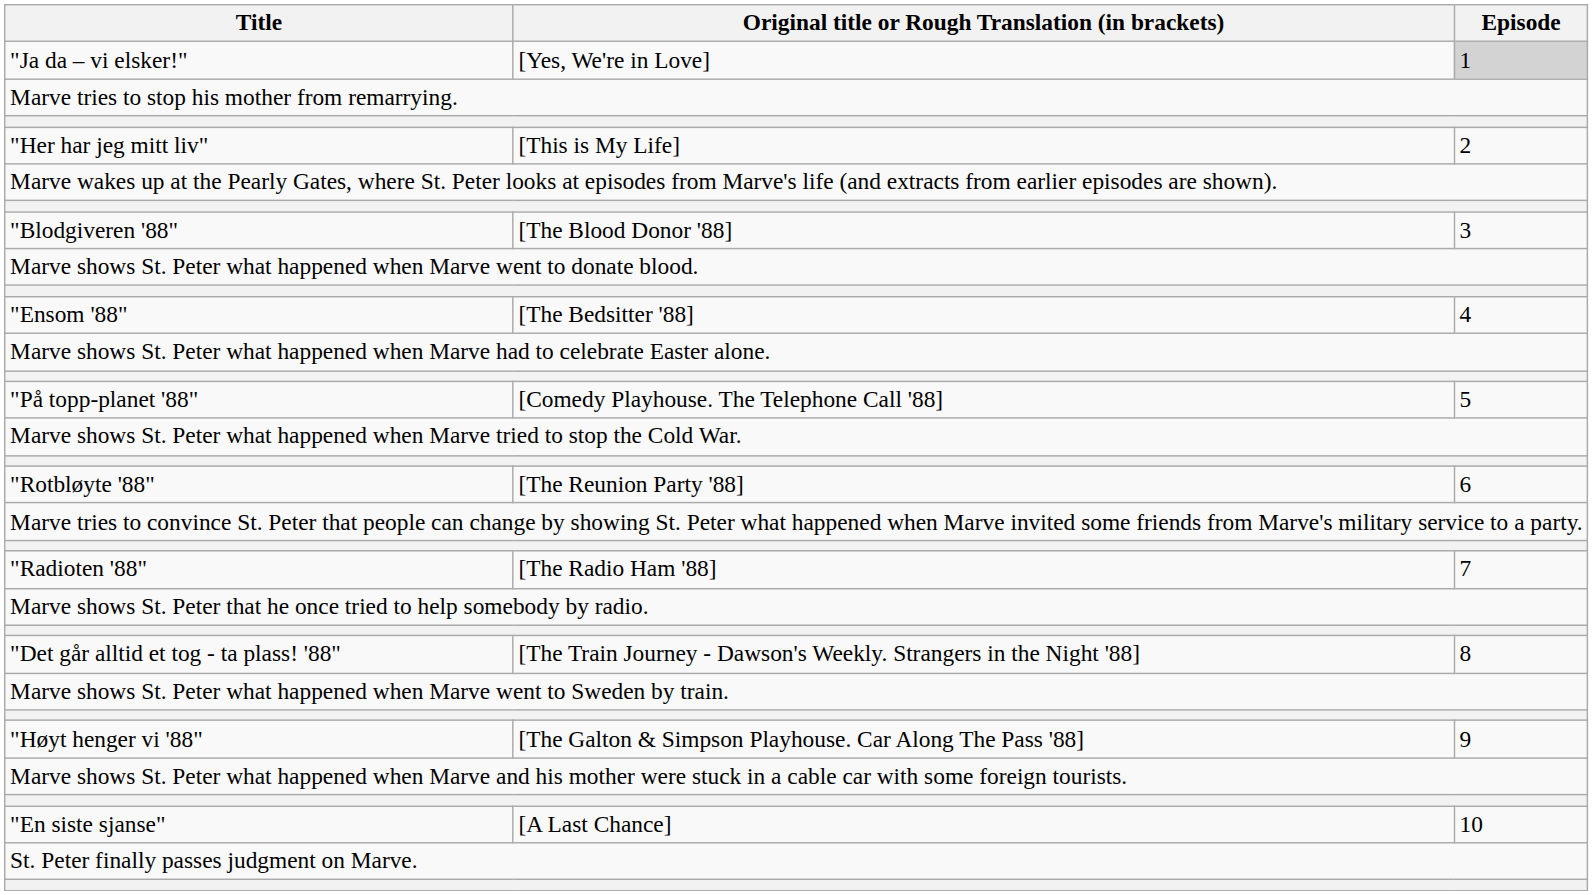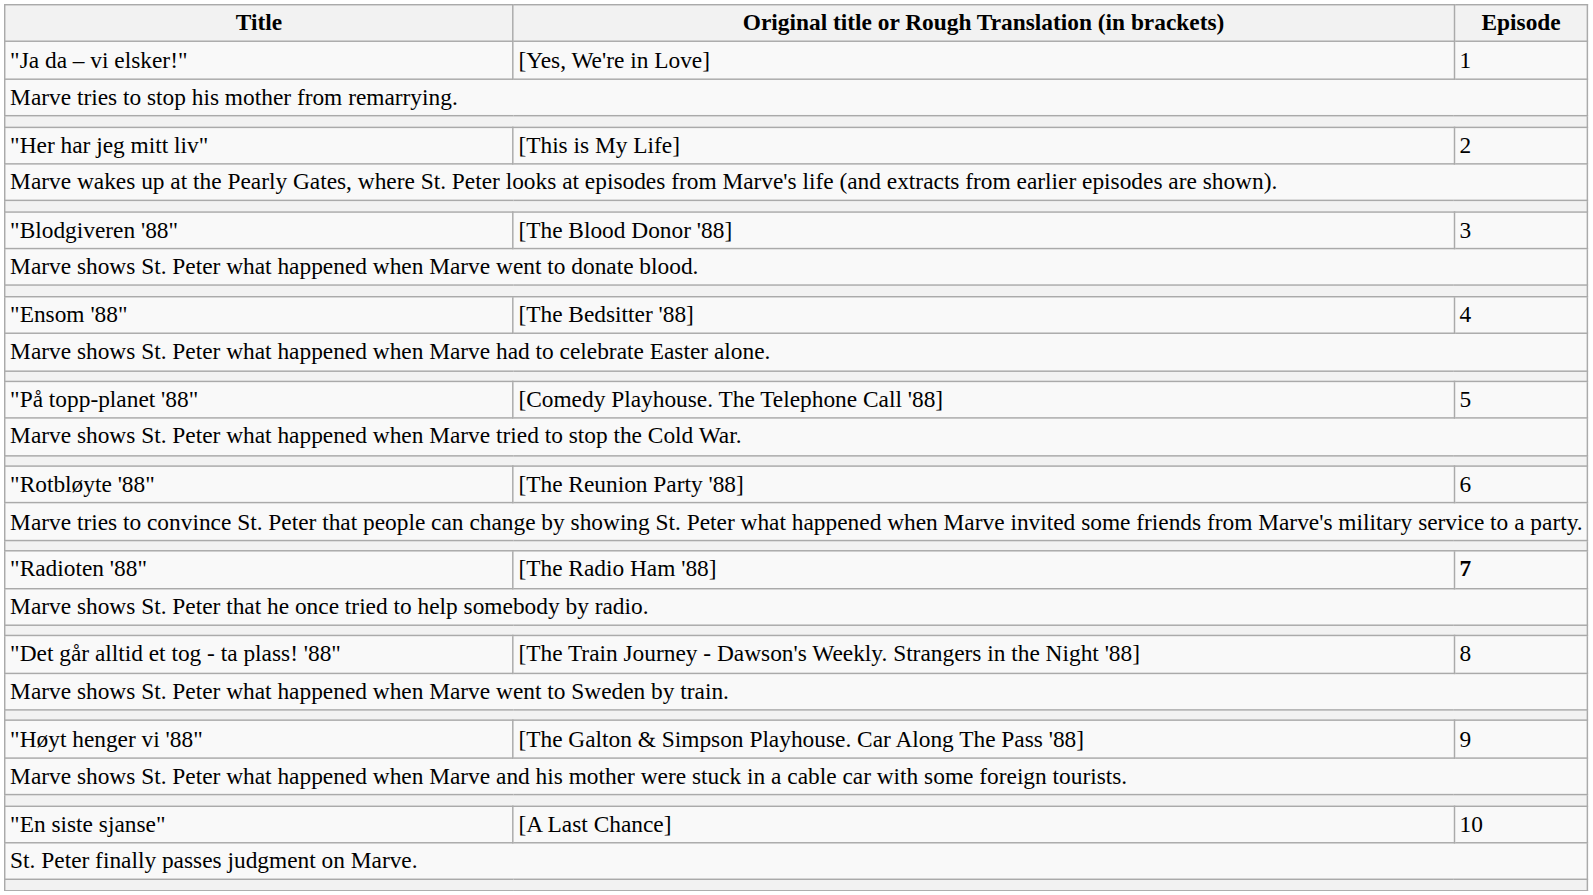(1465, 60) lightgrey background -> (1465, 60) no background
(1465, 569) normal -> (1465, 569) bold
